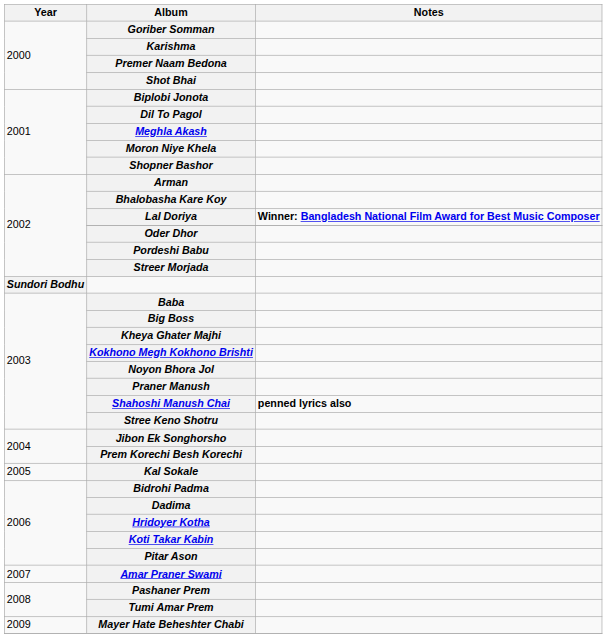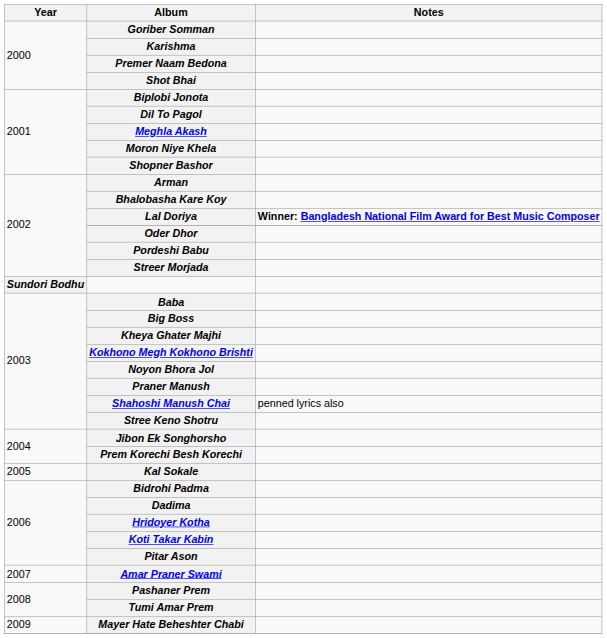(305, 404) bold -> (301, 404) normal
